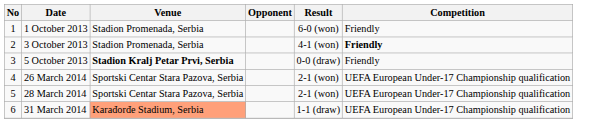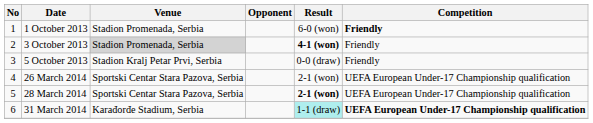(362, 28) normal -> (364, 28) bold
(148, 45) no background -> (148, 45) lightgrey background
(318, 45) normal -> (318, 45) bold
(364, 45) bold -> (362, 45) normal
(163, 61) bold -> (157, 61) normal
(318, 93) normal -> (318, 93) bold
(148, 110) lightsalmon background -> (148, 110) no background
(318, 110) no background -> (318, 110) paleturquoise background
(458, 110) normal -> (465, 110) bold
